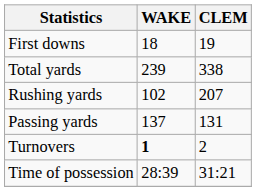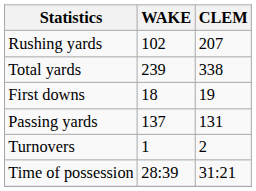rows swapped: (47, 43) <-> (55, 95)
(145, 147) bold -> (145, 147) normal
